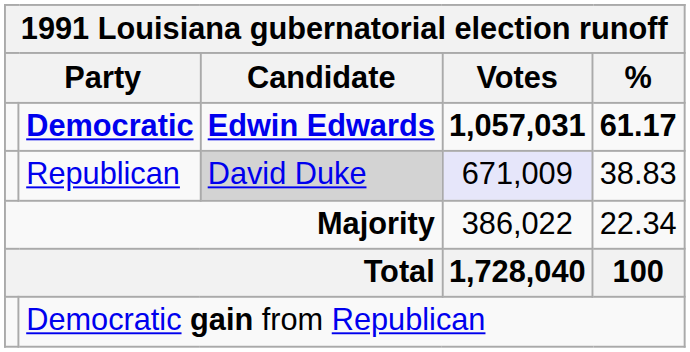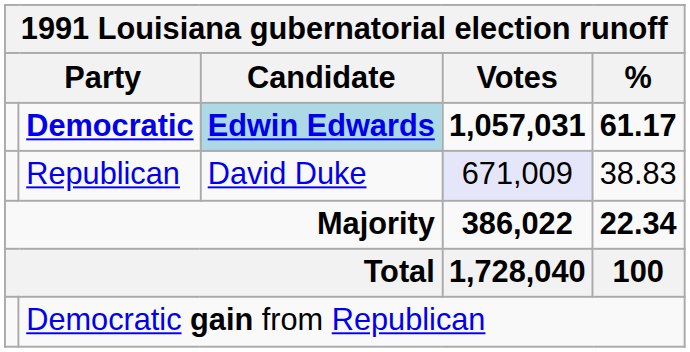(321, 126) no background -> (321, 126) lightblue background
(287, 175) lightgrey background -> (287, 175) no background
(517, 223) normal -> (517, 223) bold
(638, 223) normal -> (638, 223) bold
